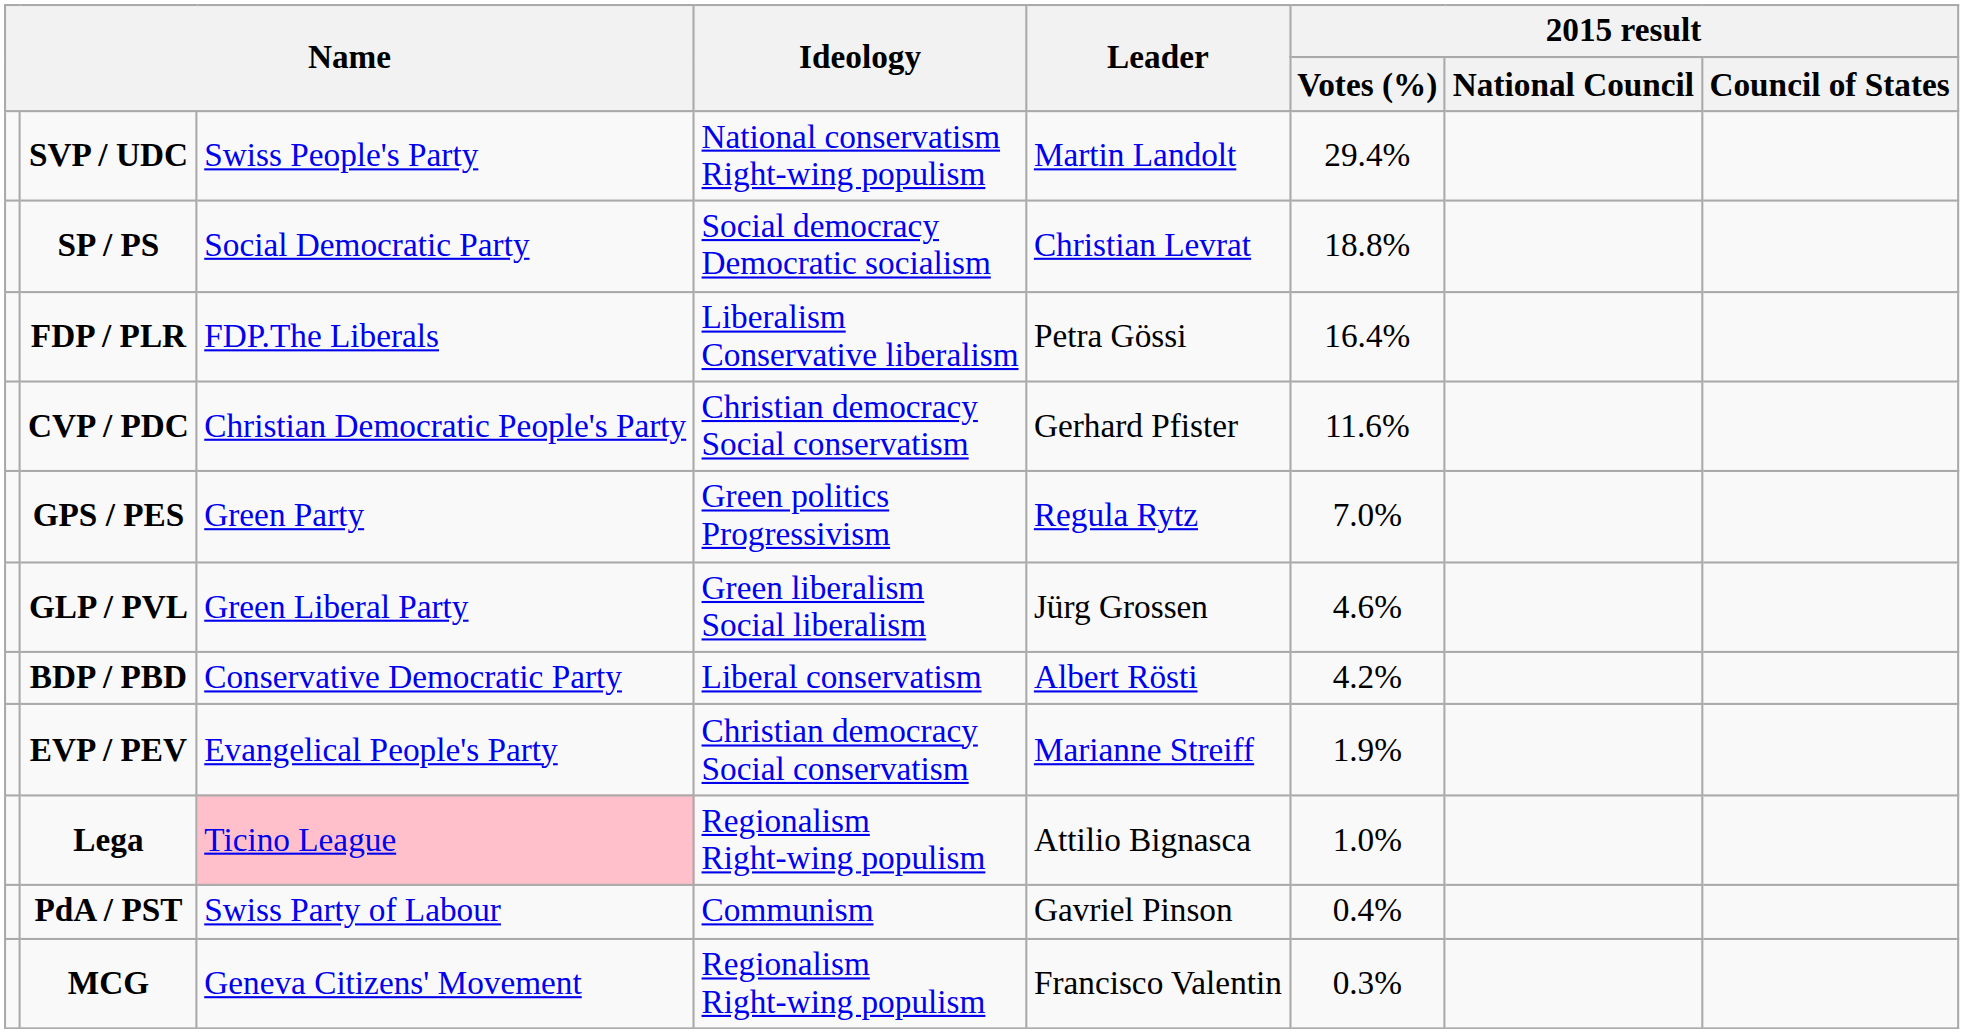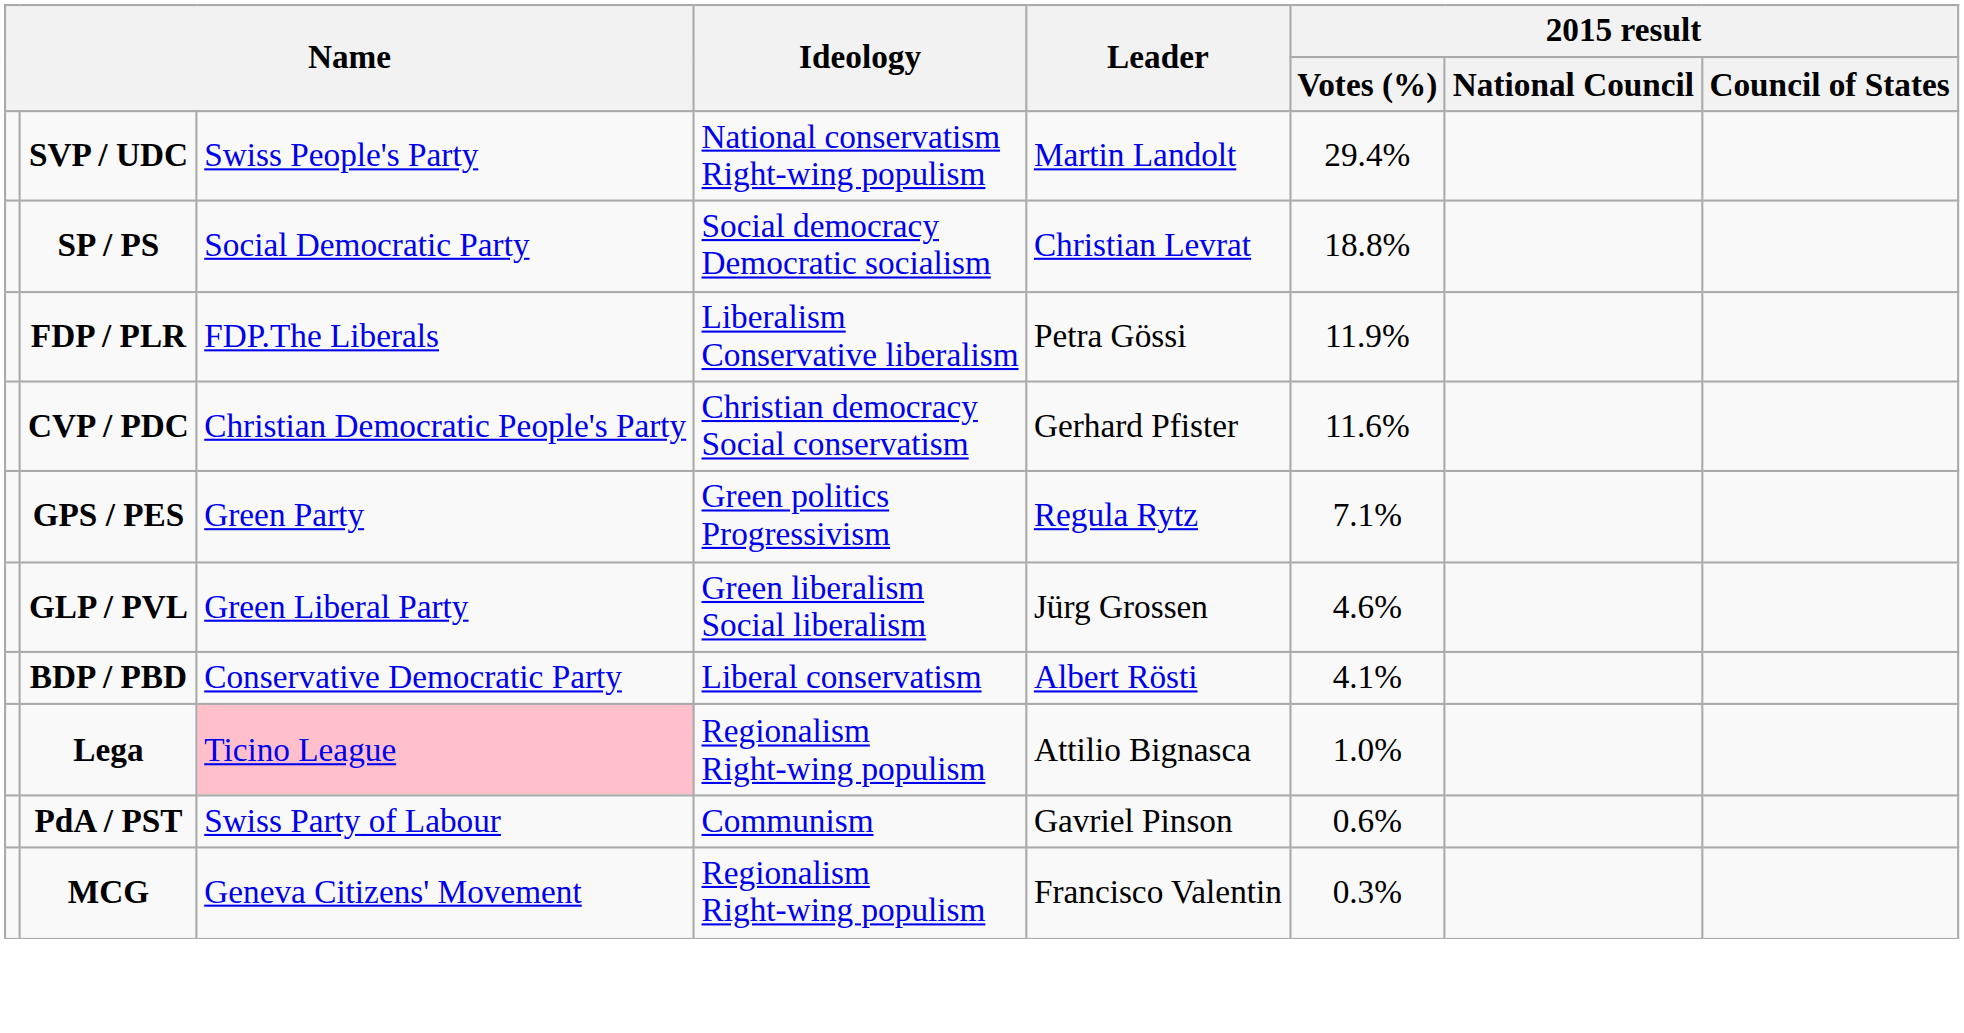(1367, 335) 16.4% -> (1367, 335) 11.9%
(1367, 516) 7.0% -> (1367, 516) 7.1%
(1367, 677) 4.2% -> (1367, 677) 4.1%
- row: (108, 749)
(1367, 910) 0.4% -> (1367, 820) 0.6%
